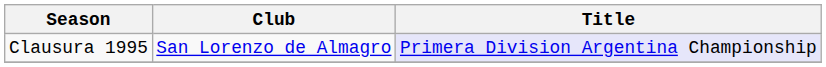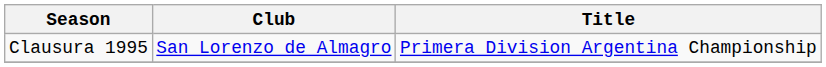(608, 48) lavender background -> (608, 48) no background
